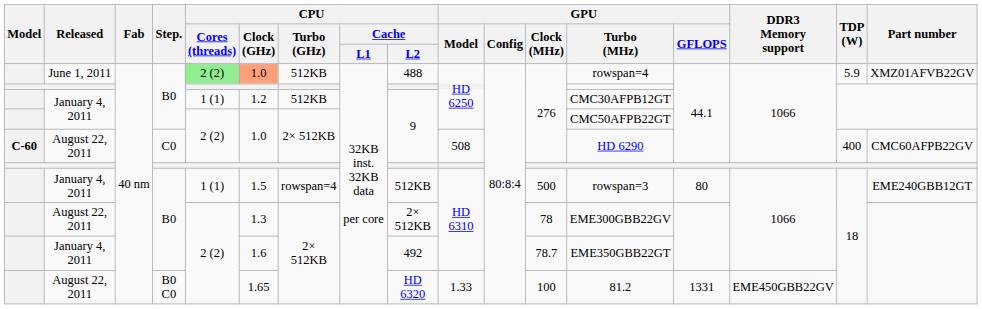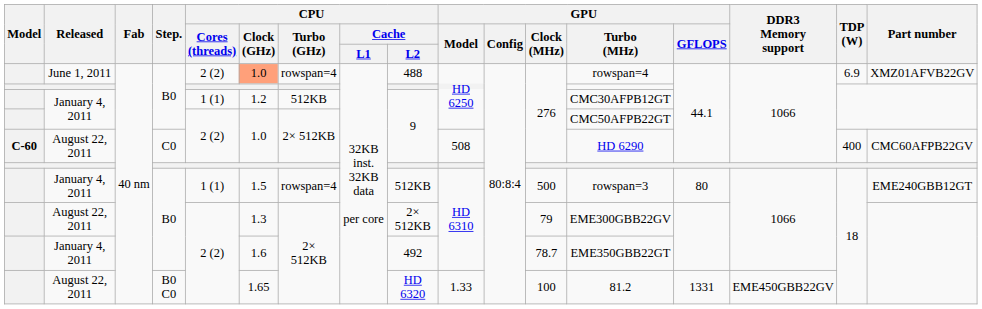(212, 73) lightgreen background -> (212, 73) no background
(309, 73) 512KB -> (309, 73) rowspan=4
(852, 73) 5.9 -> (852, 73) 6.9
(546, 219) 78 -> (546, 219) 79
